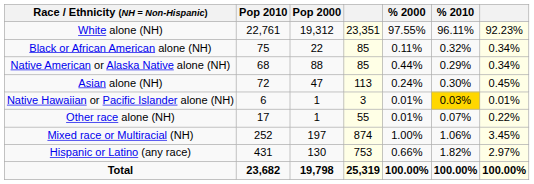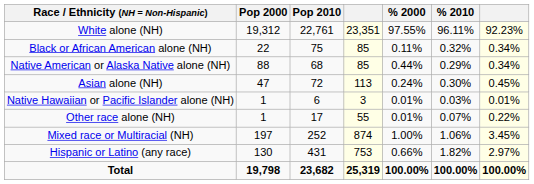columns swapped: (317, 13) <-> (263, 13)
(455, 100) gold background -> (455, 100) no background
